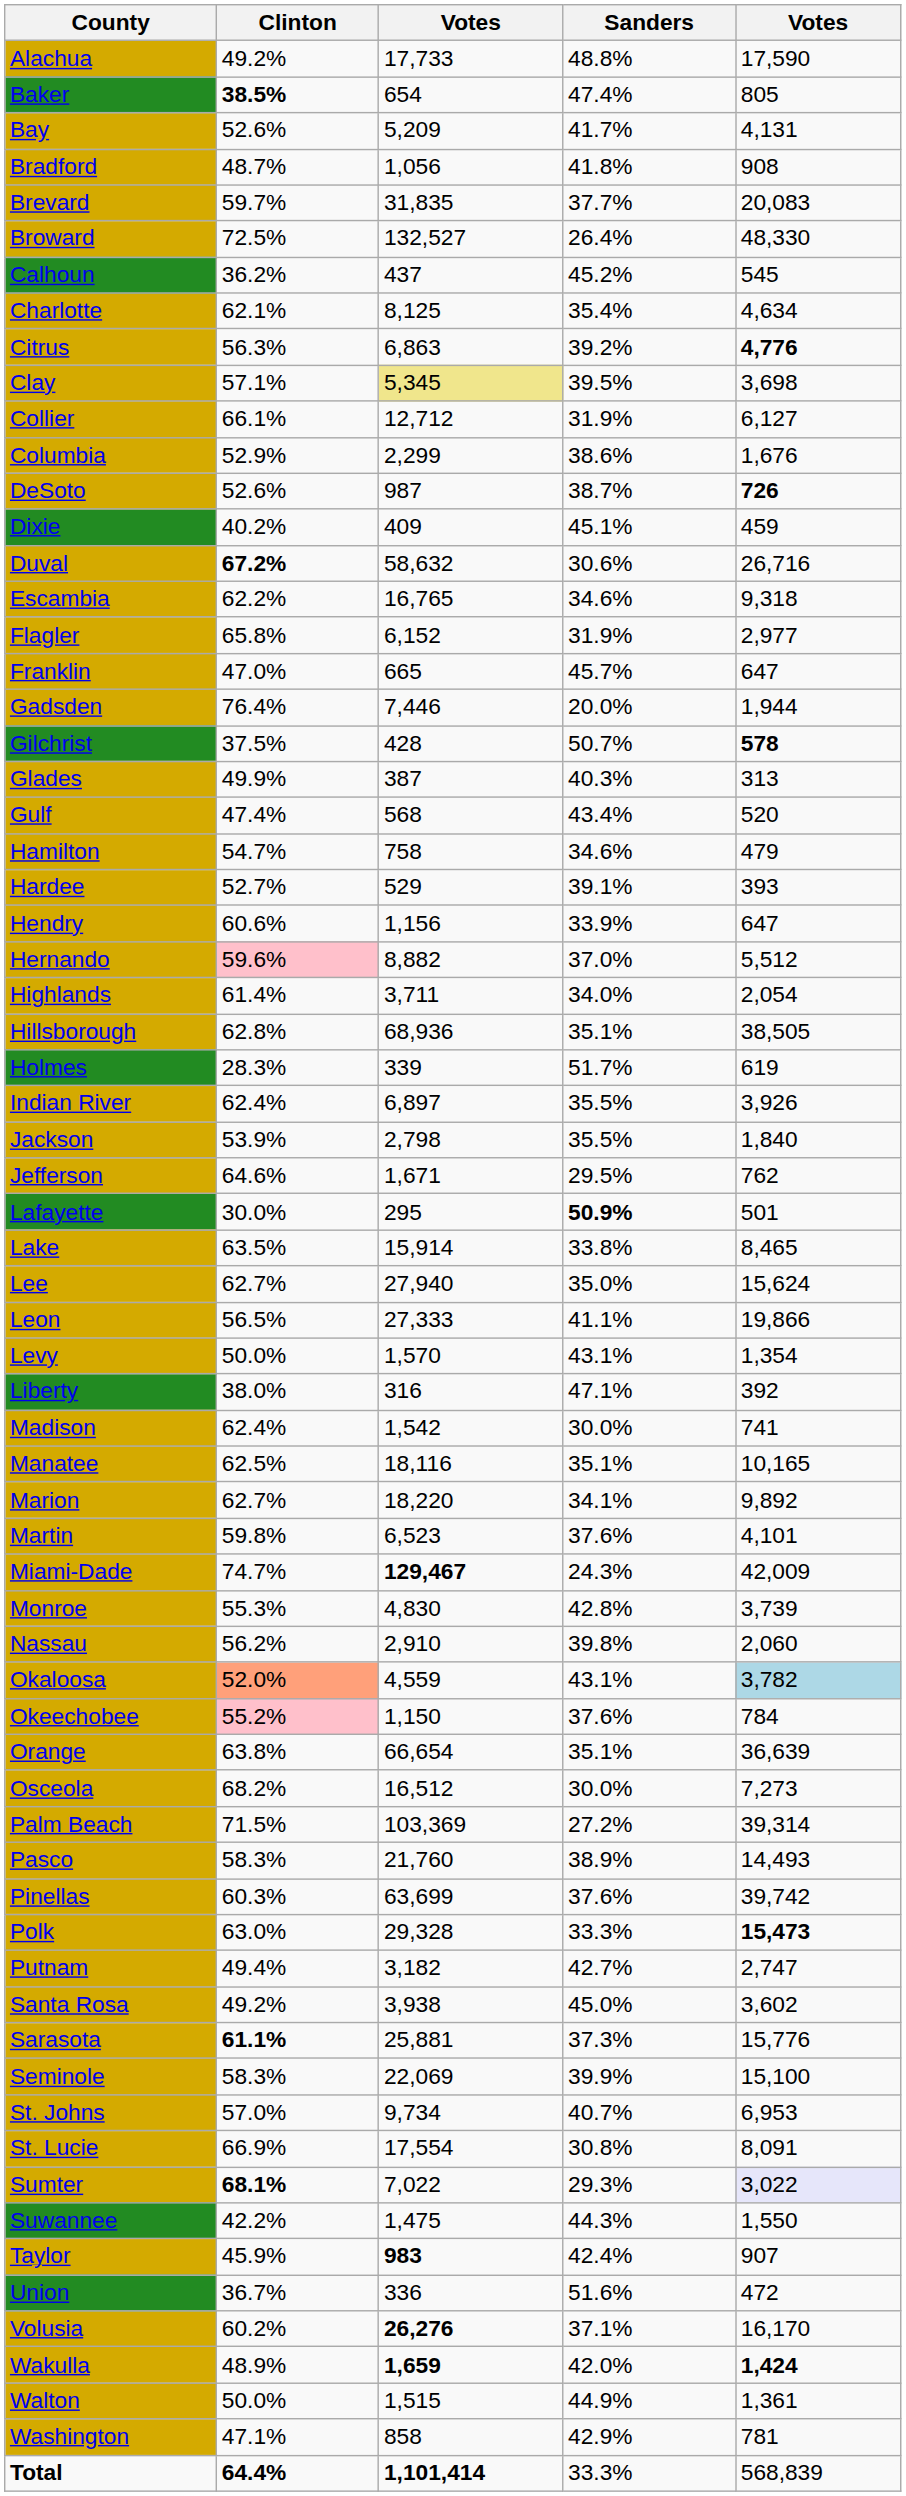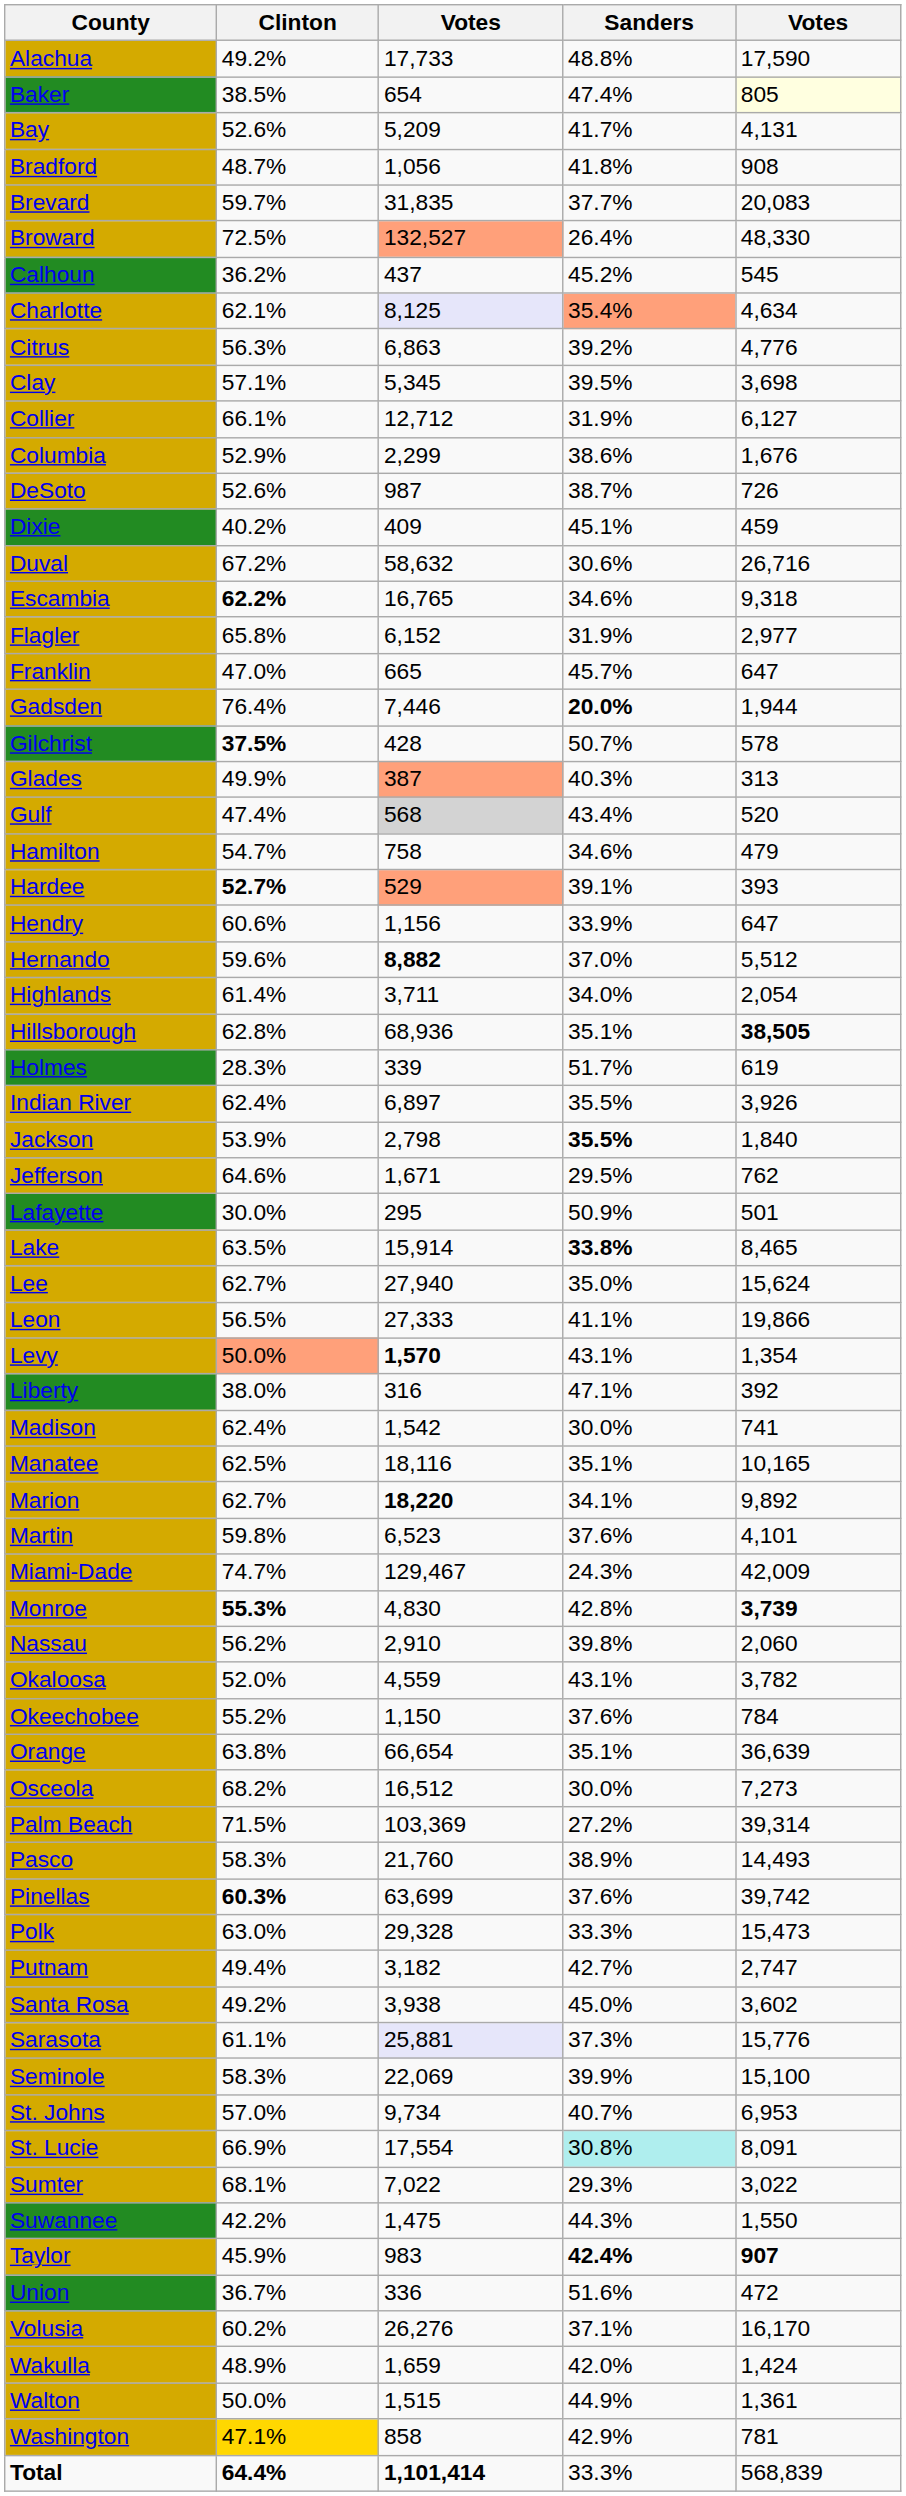(254, 94) bold -> (254, 94) normal
(760, 94) no background -> (760, 94) lightyellow background
(425, 238) no background -> (425, 238) lightsalmon background
(412, 310) no background -> (412, 310) lavender background
(600, 310) no background -> (600, 310) lightsalmon background
(769, 346) bold -> (769, 346) normal
(412, 382) khaki background -> (412, 382) no background
(760, 490) bold -> (760, 490) normal
(254, 563) bold -> (254, 563) normal
(254, 599) normal -> (254, 599) bold
(600, 707) normal -> (600, 707) bold
(254, 743) normal -> (254, 743) bold
(760, 743) bold -> (760, 743) normal
(403, 779) no background -> (403, 779) lightsalmon background
(403, 815) no background -> (403, 815) lightgrey background
(254, 887) normal -> (254, 887) bold
(403, 887) no background -> (403, 887) lightsalmon background
(254, 959) pink background -> (254, 959) no background
(412, 959) normal -> (412, 959) bold
(776, 1031) normal -> (776, 1031) bold
(600, 1139) normal -> (600, 1139) bold
(600, 1211) bold -> (600, 1211) normal
(600, 1247) normal -> (600, 1247) bold
(254, 1355) no background -> (254, 1355) lightsalmon background
(412, 1355) normal -> (412, 1355) bold
(419, 1499) normal -> (419, 1499) bold
(425, 1571) bold -> (425, 1571) normal
(254, 1607) normal -> (254, 1607) bold
(769, 1607) normal -> (769, 1607) bold
(254, 1680) lightsalmon background -> (254, 1680) no background
(769, 1680) lightblue background -> (769, 1680) no background
(254, 1716) pink background -> (254, 1716) no background
(254, 1896) normal -> (254, 1896) bold
(776, 1932) bold -> (776, 1932) normal
(254, 2040) bold -> (254, 2040) normal
(419, 2040) no background -> (419, 2040) lavender background
(600, 2148) no background -> (600, 2148) paleturquoise background
(254, 2184) bold -> (254, 2184) normal
(769, 2184) lavender background -> (769, 2184) no background
(403, 2256) bold -> (403, 2256) normal
(600, 2256) normal -> (600, 2256) bold
(760, 2256) normal -> (760, 2256) bold
(419, 2328) bold -> (419, 2328) normal
(412, 2364) bold -> (412, 2364) normal
(769, 2364) bold -> (769, 2364) normal
(254, 2436) no background -> (254, 2436) gold background
